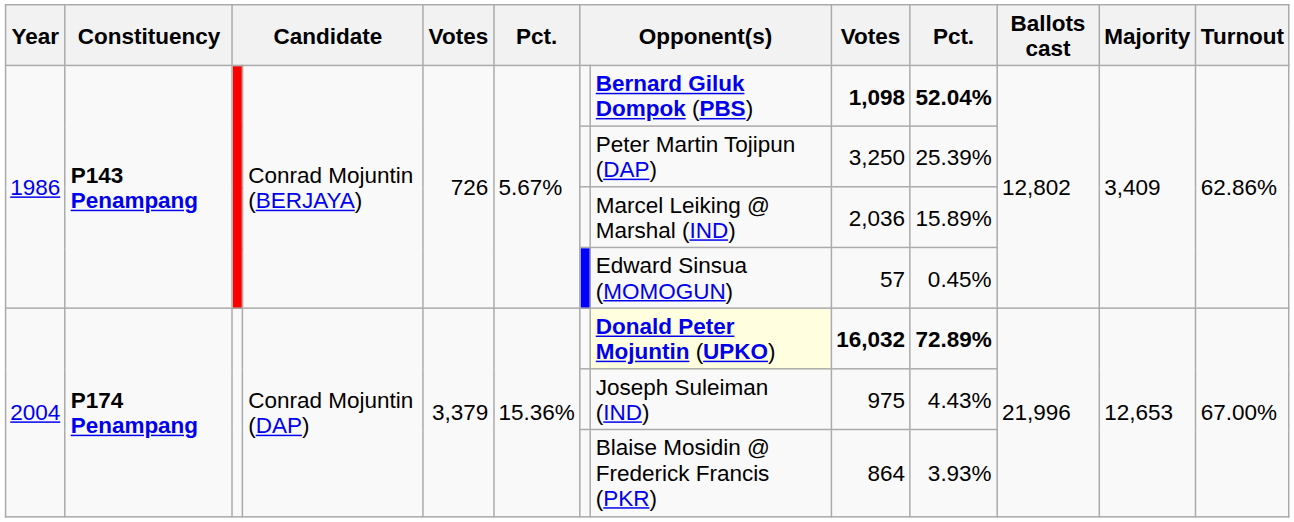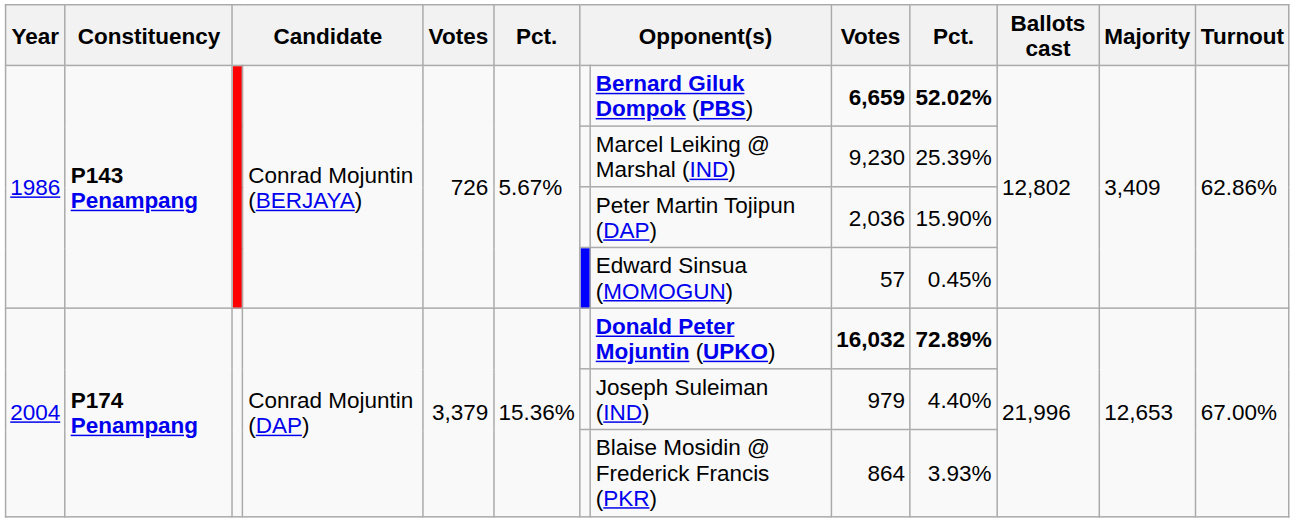(877, 96) 1,098 -> (877, 96) 6,659
(954, 96) 52.04% -> (954, 96) 52.02%
(696, 157) Peter Martin Tojipun (DAP) -> (683, 157) Marcel Leiking @ Marshal (IND)
(877, 157) 3,250 -> (877, 157) 9,230
(683, 217) Marcel Leiking @ Marshal (IND) -> (696, 217) Peter Martin Tojipun (DAP)
(954, 217) 15.89% -> (954, 217) 15.90%
(686, 339) lightyellow background -> (686, 339) no background
(886, 400) 975 -> (886, 400) 979
(960, 400) 4.43% -> (960, 400) 4.40%
